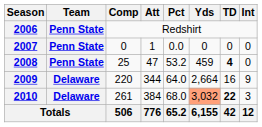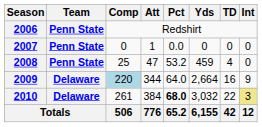(230, 63) bold -> (230, 63) normal
(124, 79) no background -> (124, 79) lightblue background
(176, 96) normal -> (176, 96) bold
(205, 96) lightsalmon background -> (205, 96) no background
(230, 96) bold -> (230, 96) normal
(248, 96) no background -> (248, 96) khaki background
